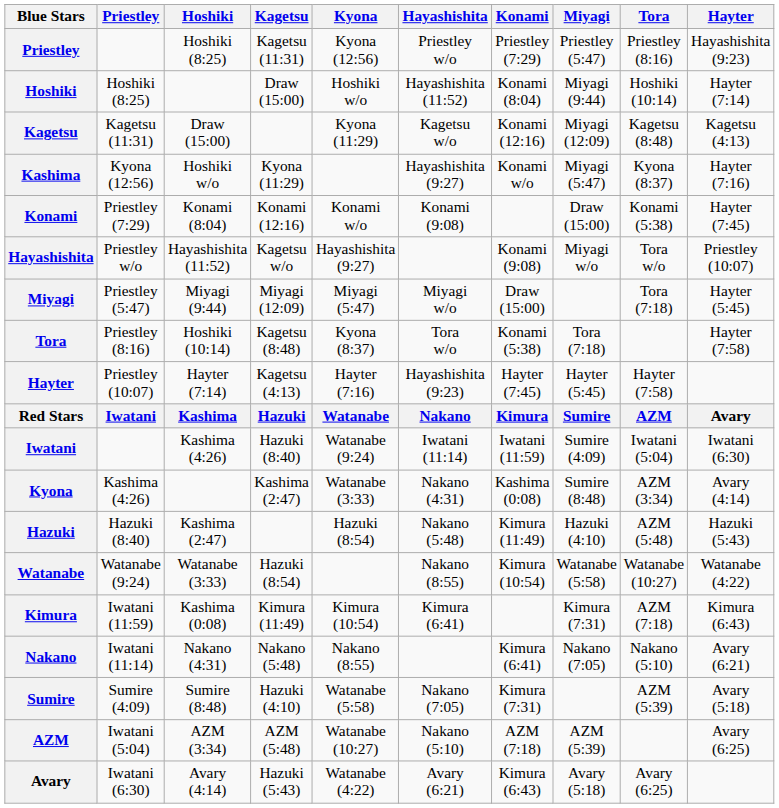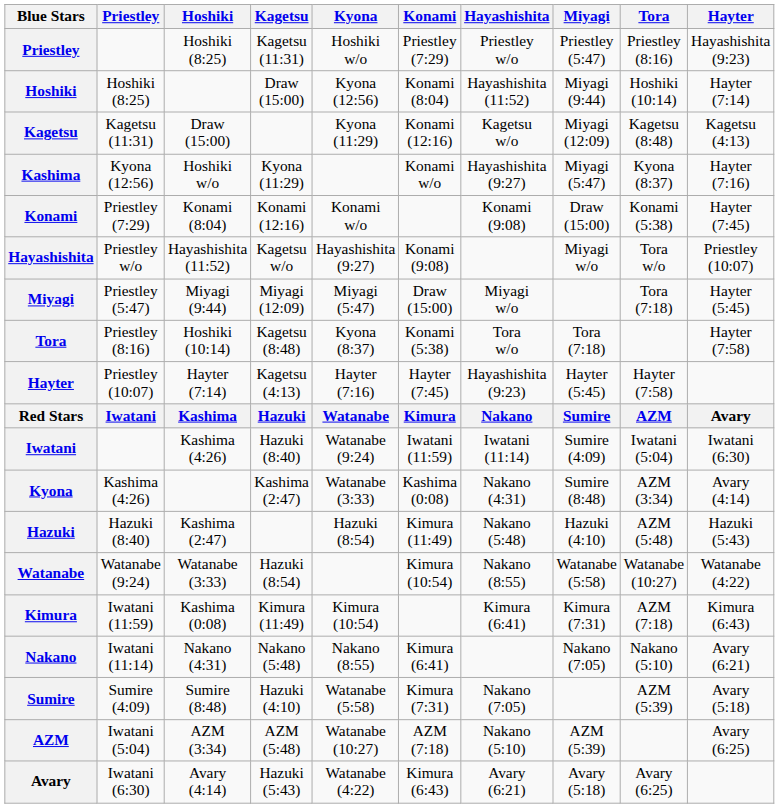columns swapped: (522, 16) <-> (445, 16)
(356, 49) Kyona (12:56) -> (356, 49) Hoshiki w/o
(356, 91) Hoshiki w/o -> (356, 91) Kyona (12:56)
